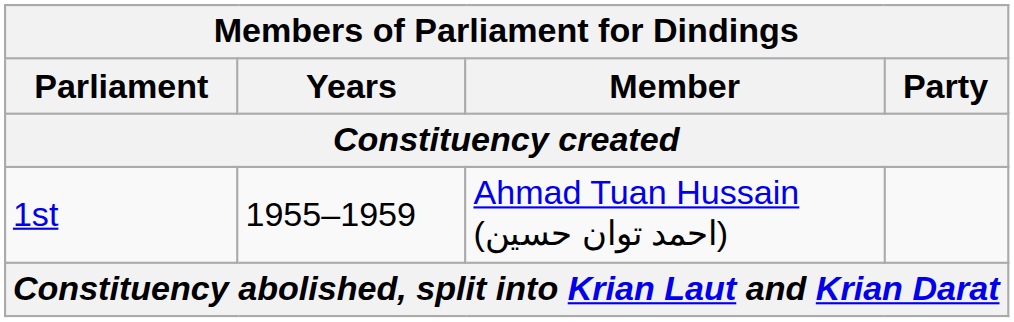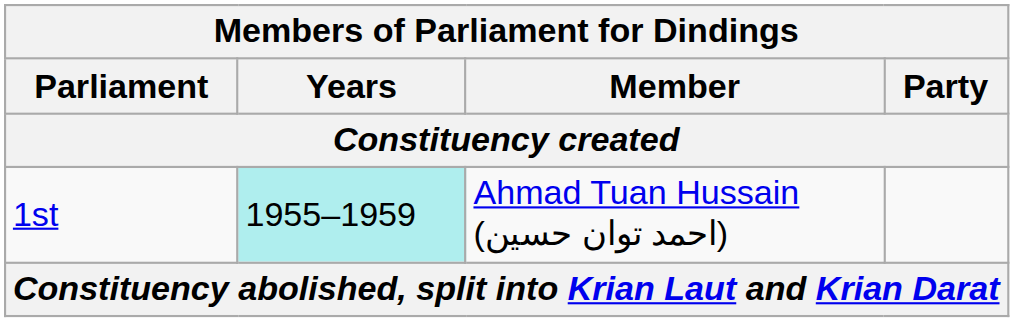(331, 213) no background -> (331, 213) paleturquoise background
